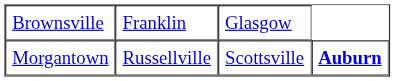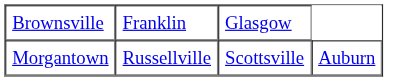(350, 57) bold -> (347, 57) normal
